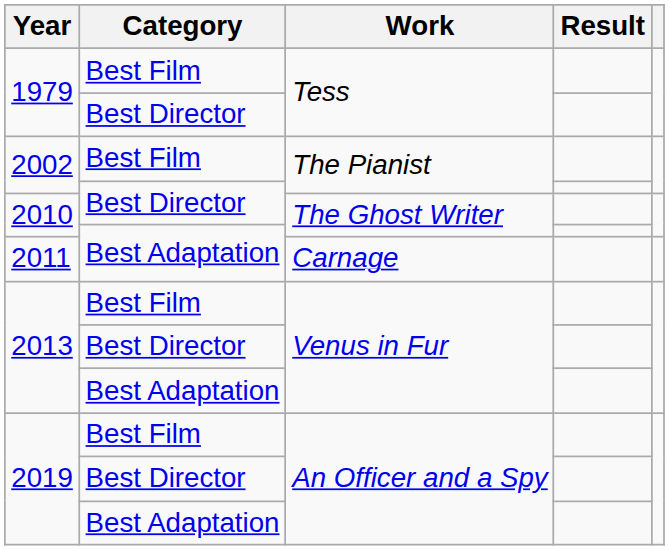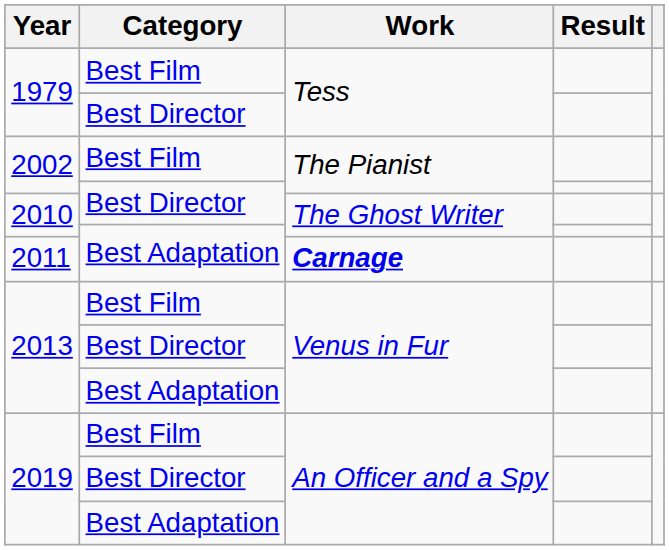(345, 258) normal -> (348, 258) bold
